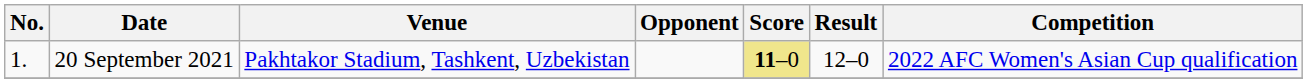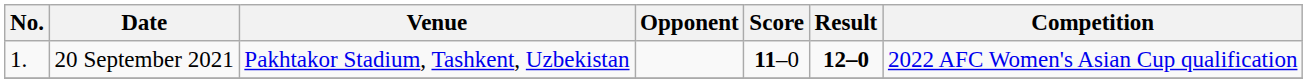(777, 59) khaki background -> (777, 59) no background
(846, 59) normal -> (846, 59) bold
